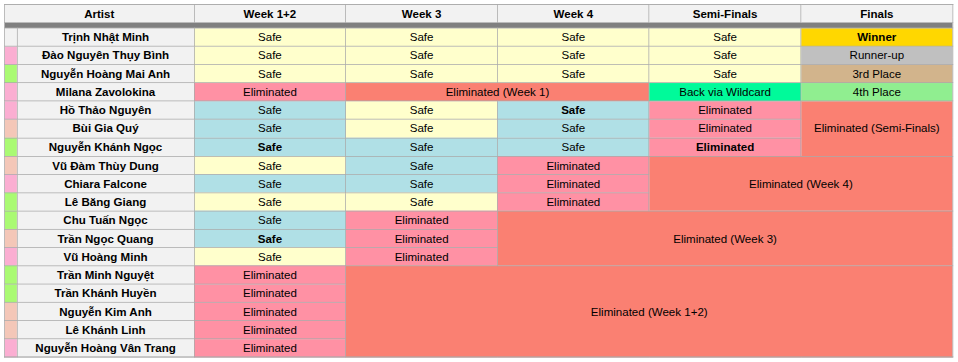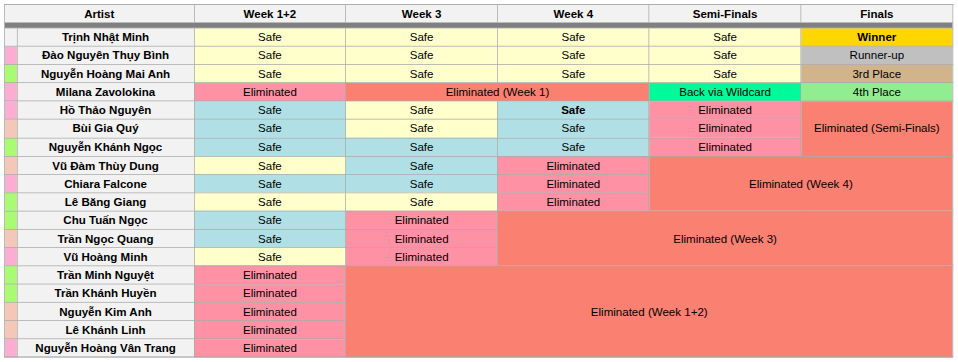(270, 147) bold -> (270, 147) normal
(725, 147) bold -> (725, 147) normal
(270, 239) bold -> (270, 239) normal
